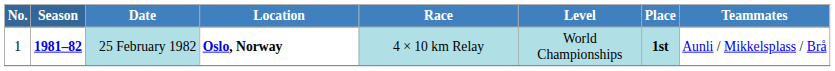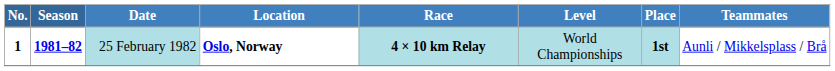(18, 46) normal -> (18, 46) bold
(439, 46) normal -> (439, 46) bold
